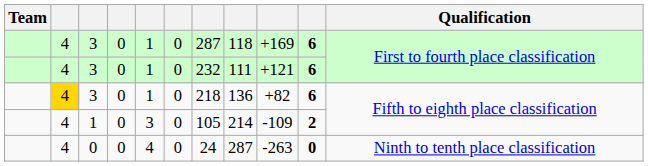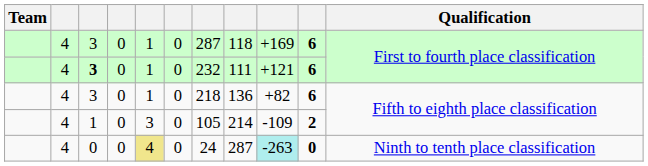(93, 69) normal -> (93, 69) bold
(65, 95) gold background -> (65, 95) no background
(150, 148) no background -> (150, 148) khaki background
(277, 148) no background -> (277, 148) paleturquoise background
